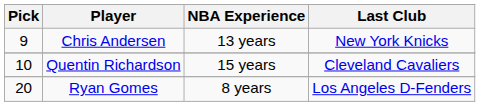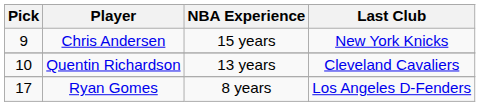(246, 40) 13 years -> (246, 40) 15 years
(246, 64) 15 years -> (246, 64) 13 years
(24, 88) 20 -> (24, 88) 17
